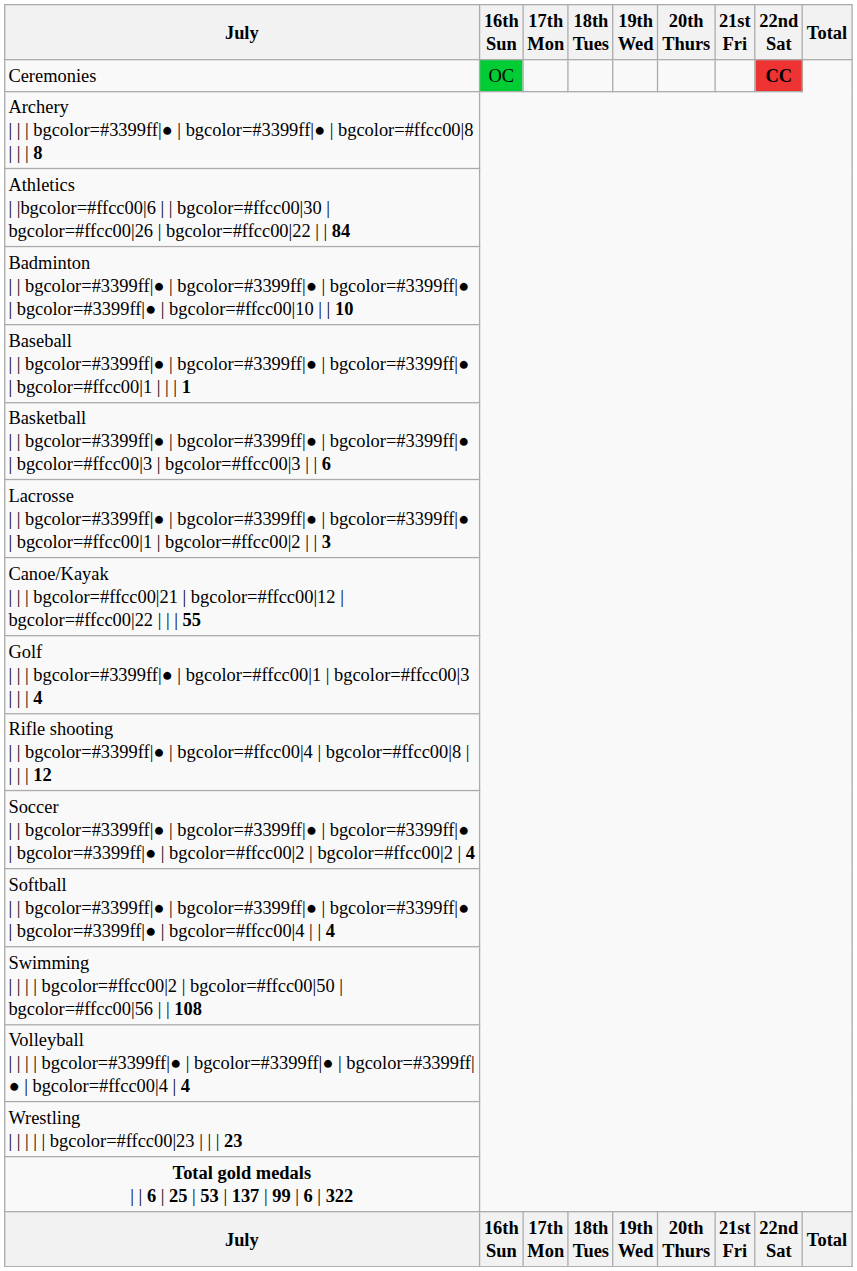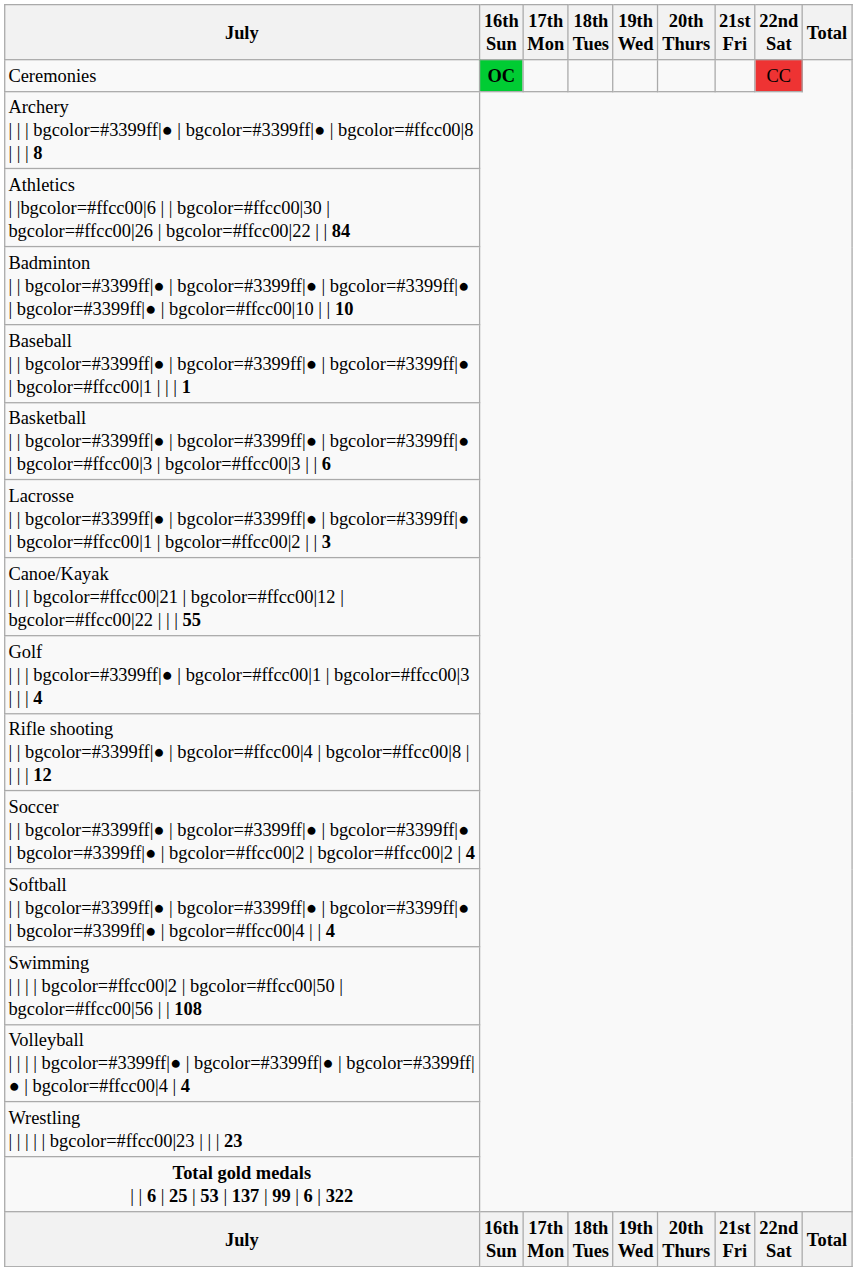(501, 75) normal -> (501, 75) bold
(779, 75) bold -> (779, 75) normal
